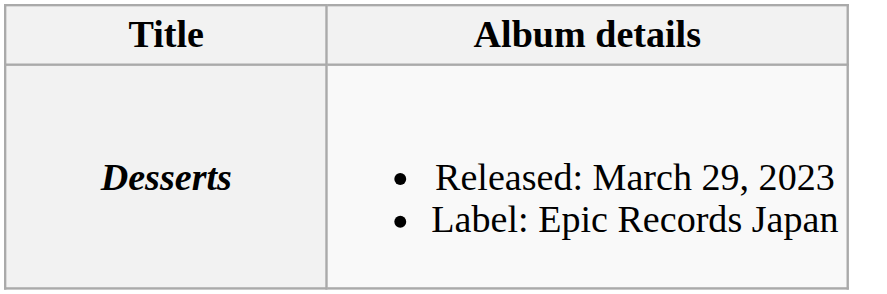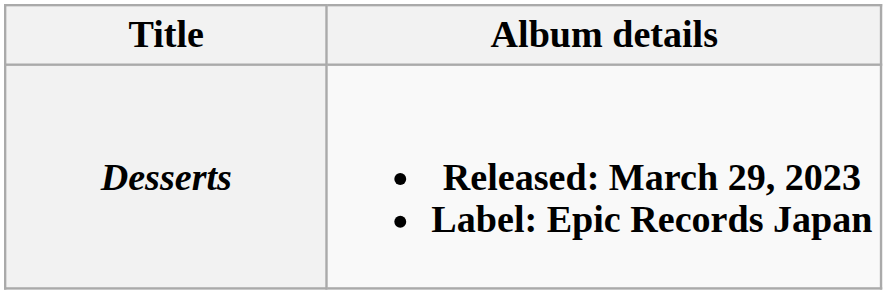(587, 198) normal -> (604, 198) bold
